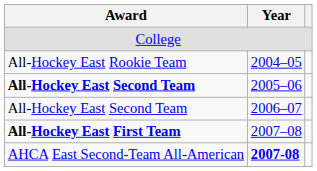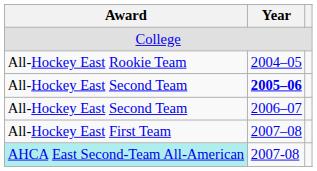(101, 85) bold -> (98, 85) normal
(276, 85) normal -> (276, 85) bold
(94, 131) bold -> (89, 131) normal
(126, 154) no background -> (126, 154) paleturquoise background
(275, 154) bold -> (275, 154) normal
